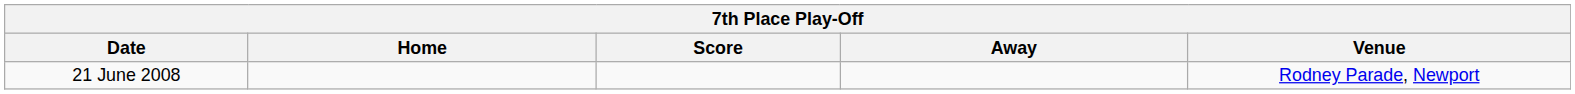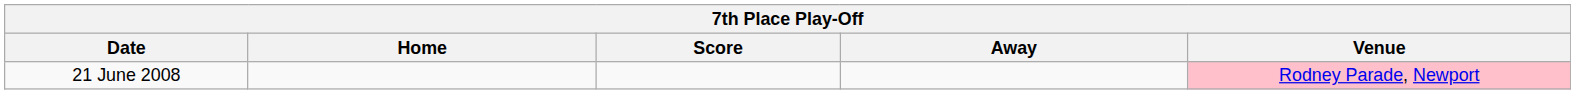(1379, 76) no background -> (1379, 76) pink background
